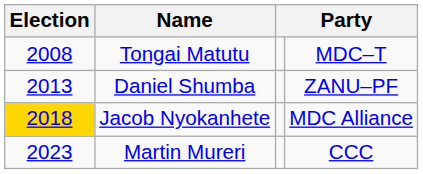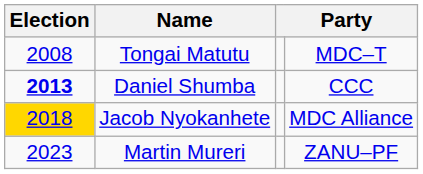(50, 86) normal -> (50, 86) bold
(351, 86) ZANU–PF -> (351, 86) CCC
(351, 151) CCC -> (351, 151) ZANU–PF
